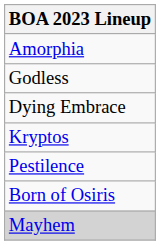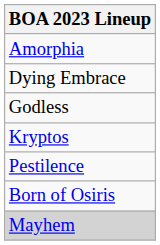(39, 78) Godless -> (67, 78) Dying Embrace
(67, 107) Dying Embrace -> (39, 107) Godless
